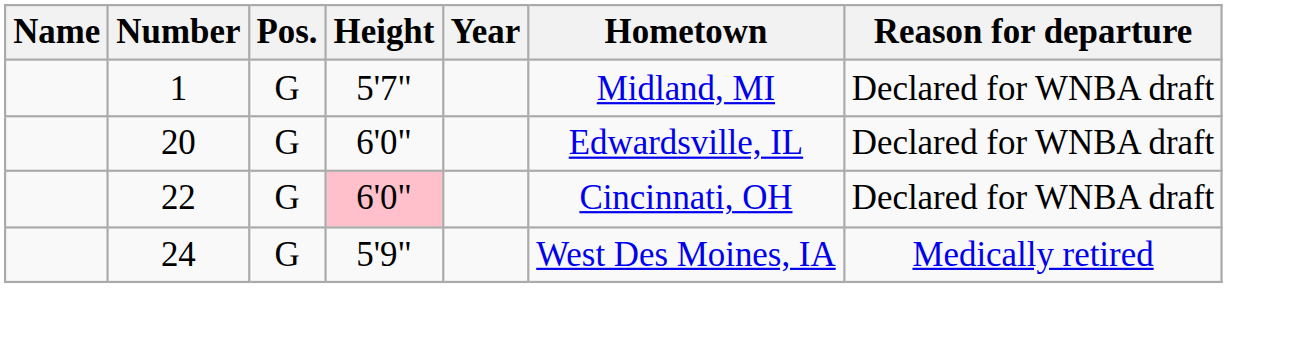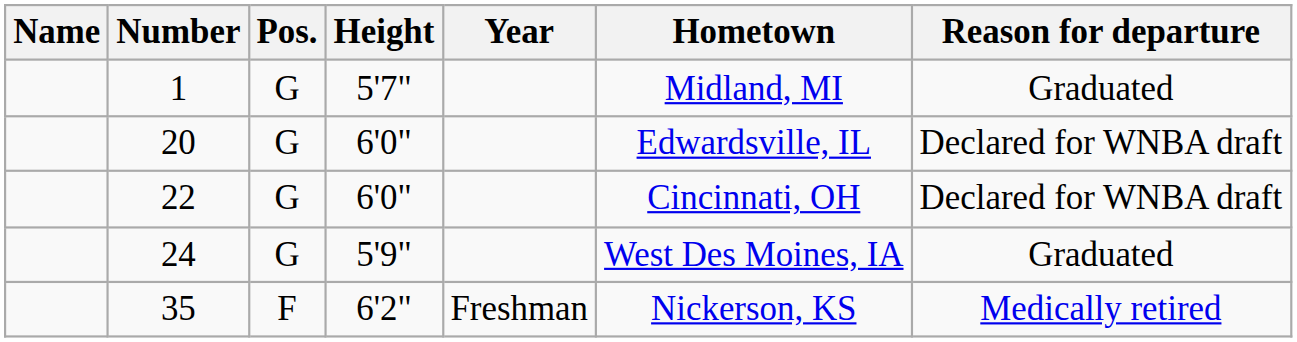(1033, 87) Declared for WNBA draft -> (1101, 87) Graduated
(384, 198) pink background -> (384, 198) no background
(1033, 253) Medically retired -> (1101, 253) Graduated
+ row: (178, 308)
